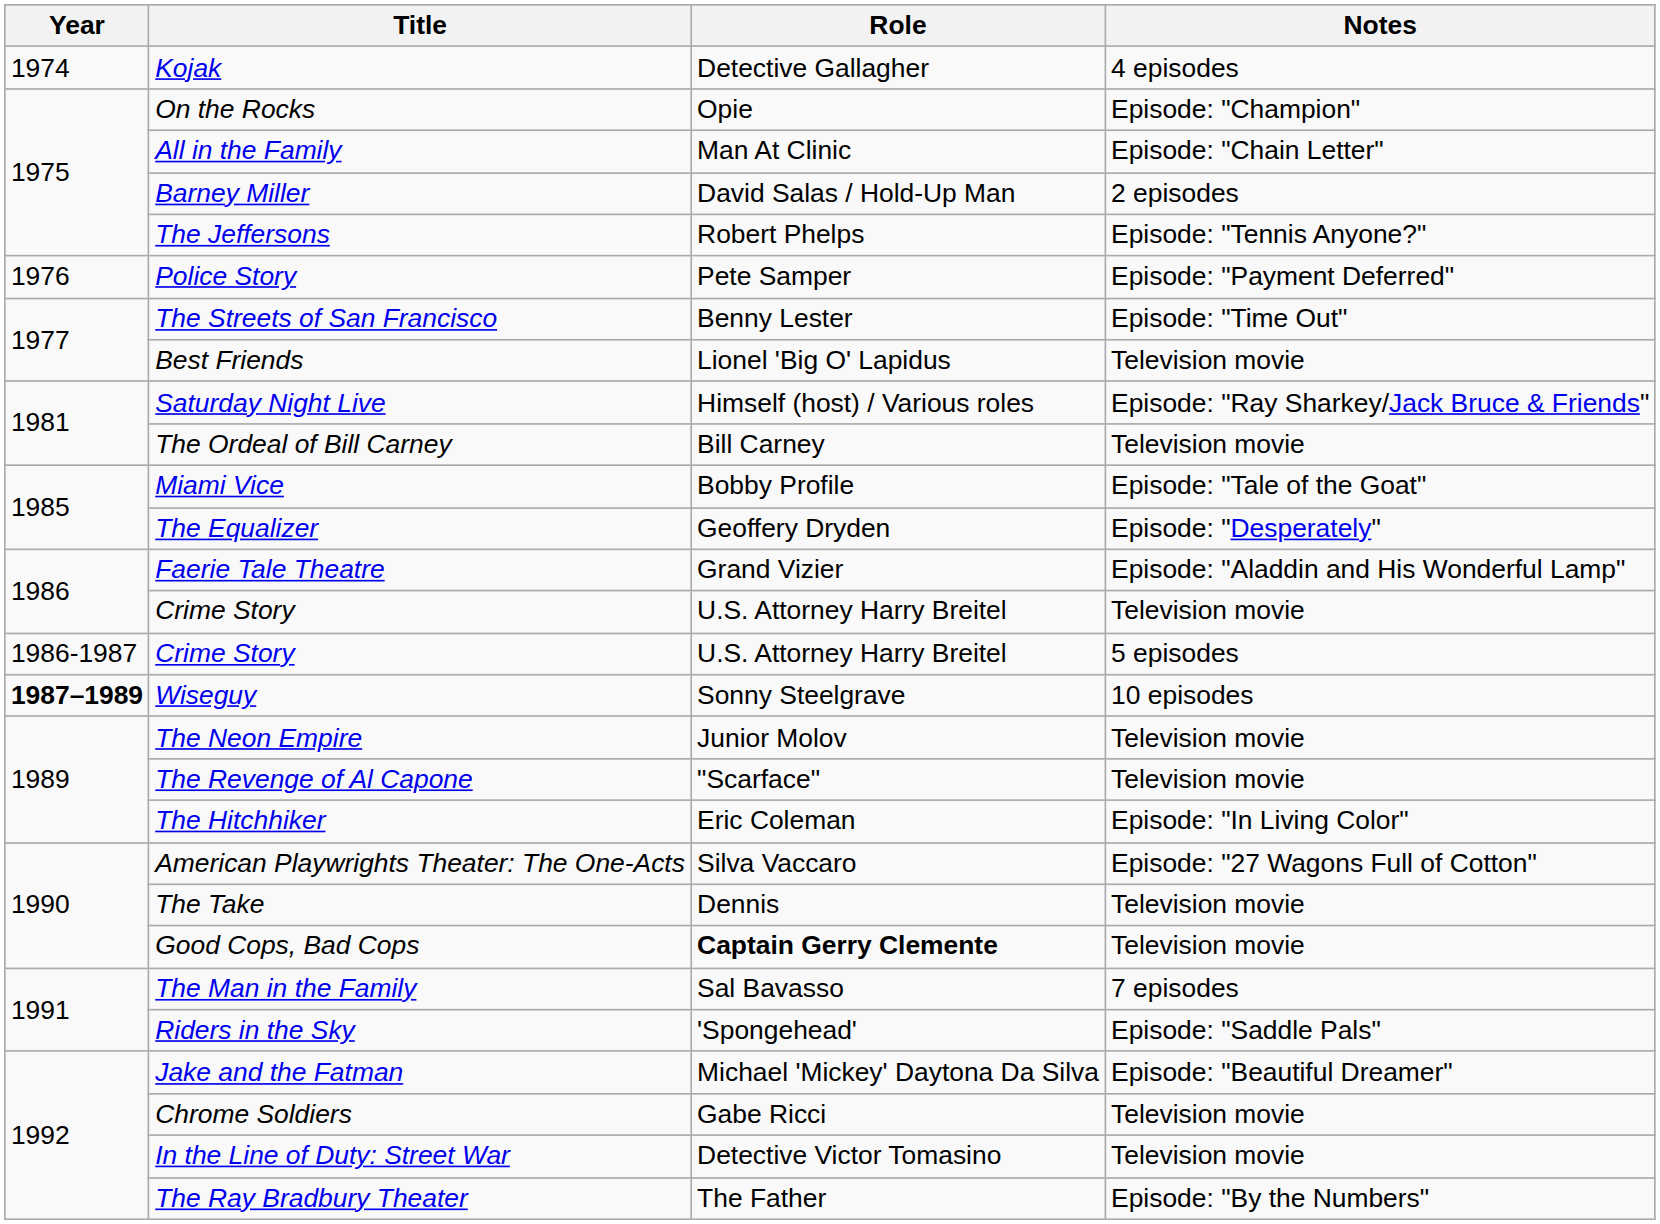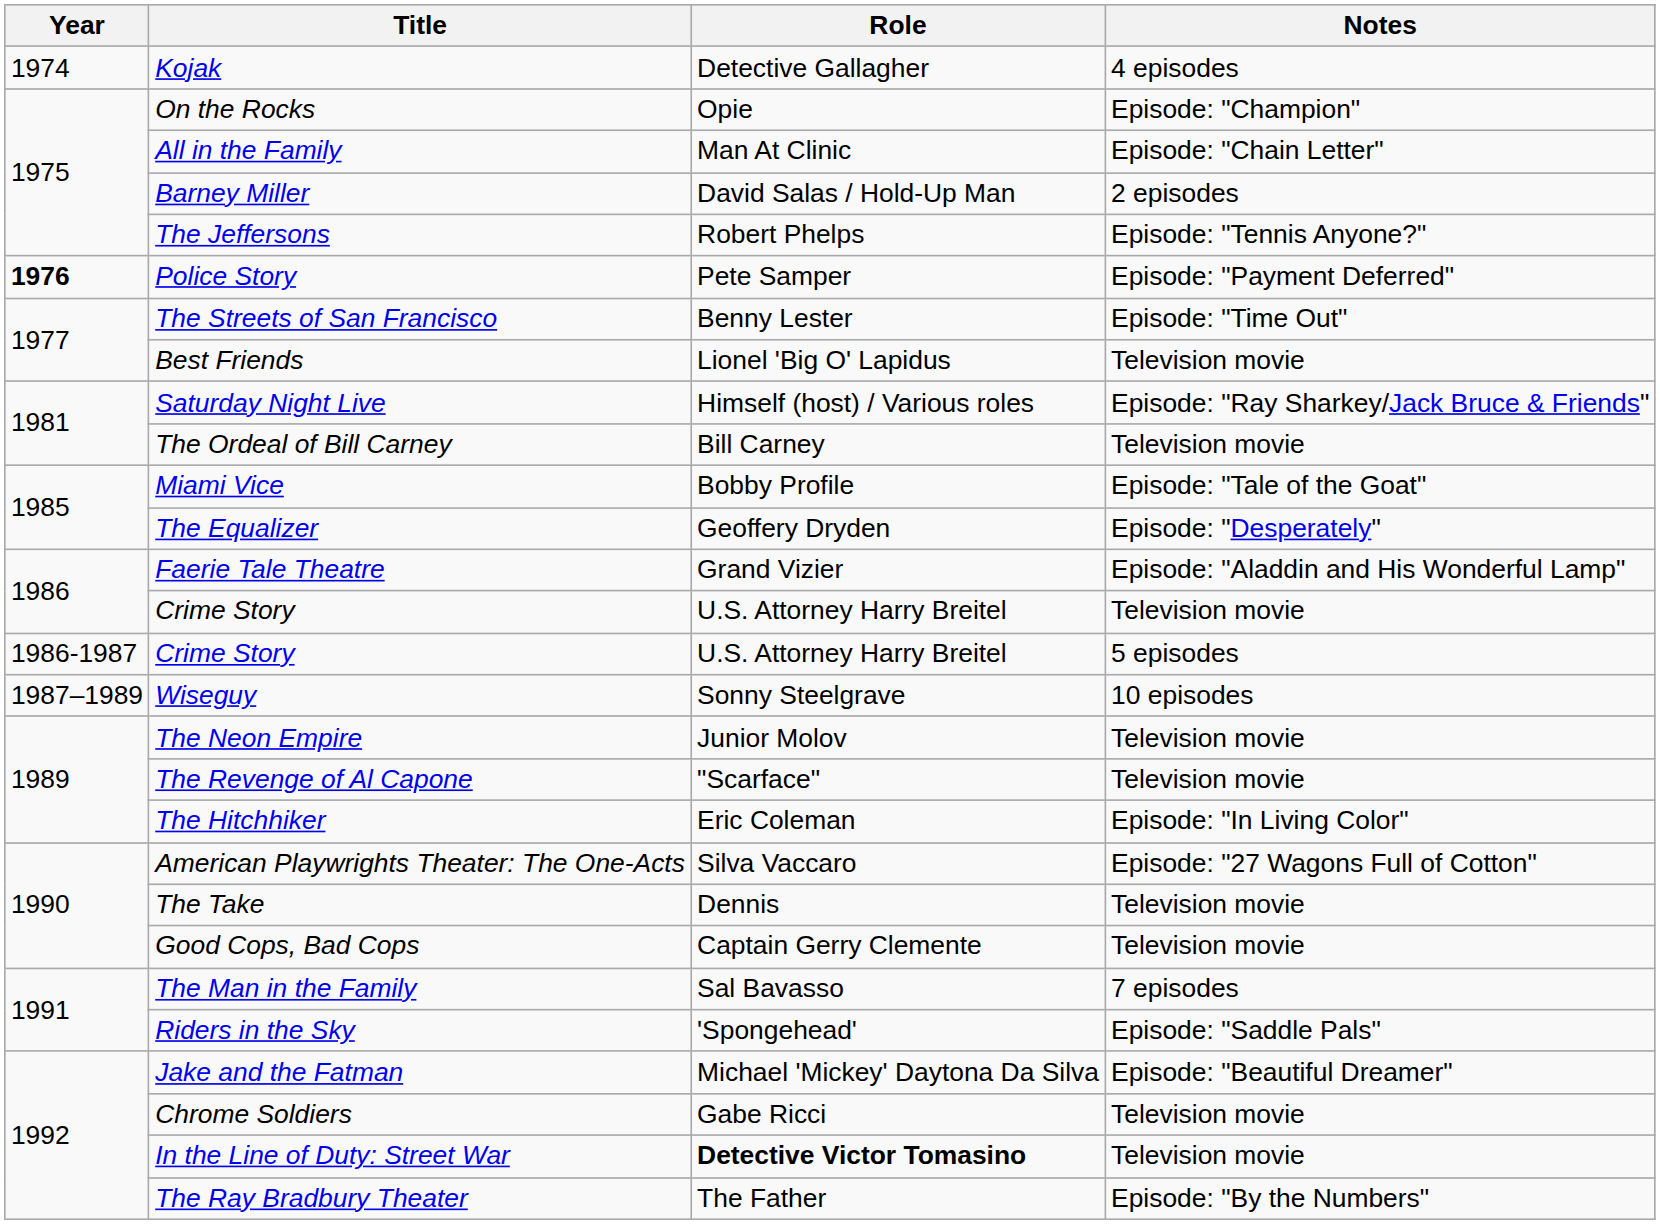(40, 276) normal -> (40, 276) bold
(77, 695) bold -> (77, 695) normal
(847, 946) bold -> (839, 946) normal
(849, 1155) normal -> (862, 1155) bold
